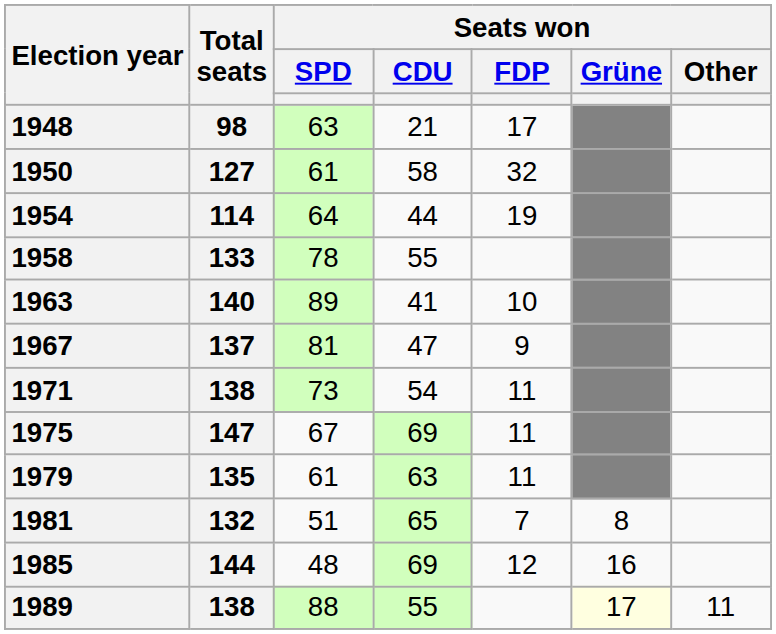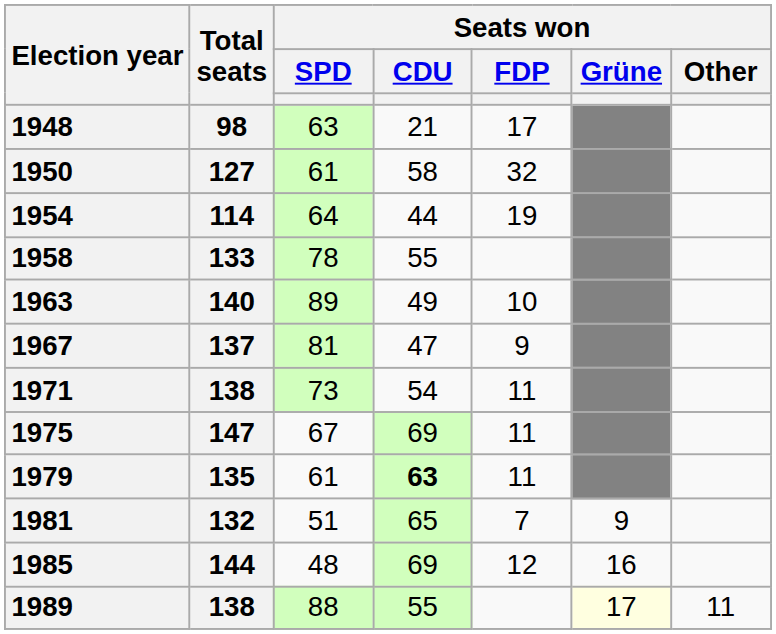(423, 302) 41 -> (423, 302) 49
(423, 477) normal -> (423, 477) bold
(621, 521) 8 -> (621, 521) 9
